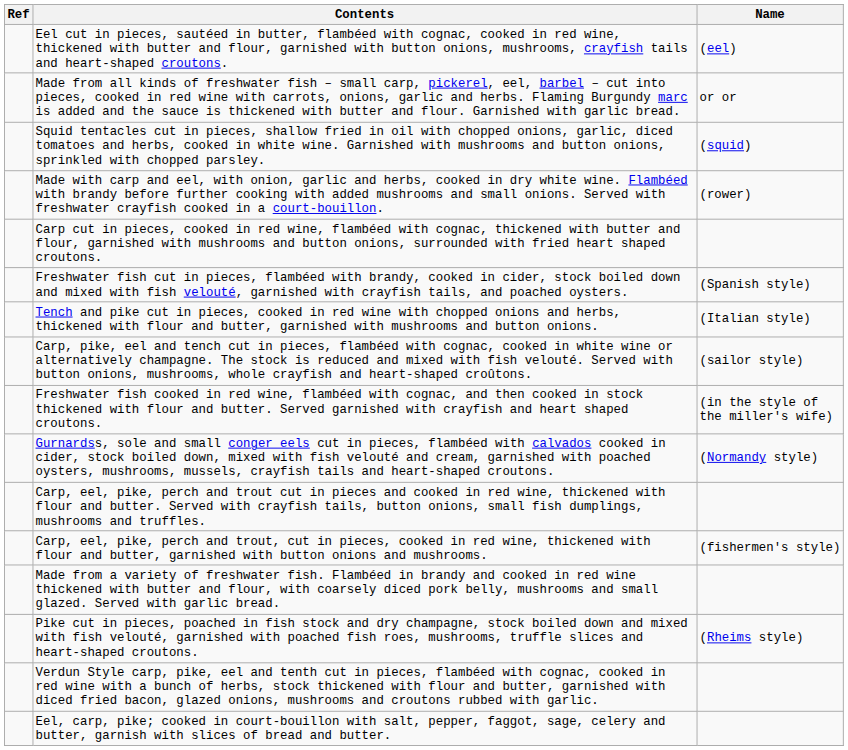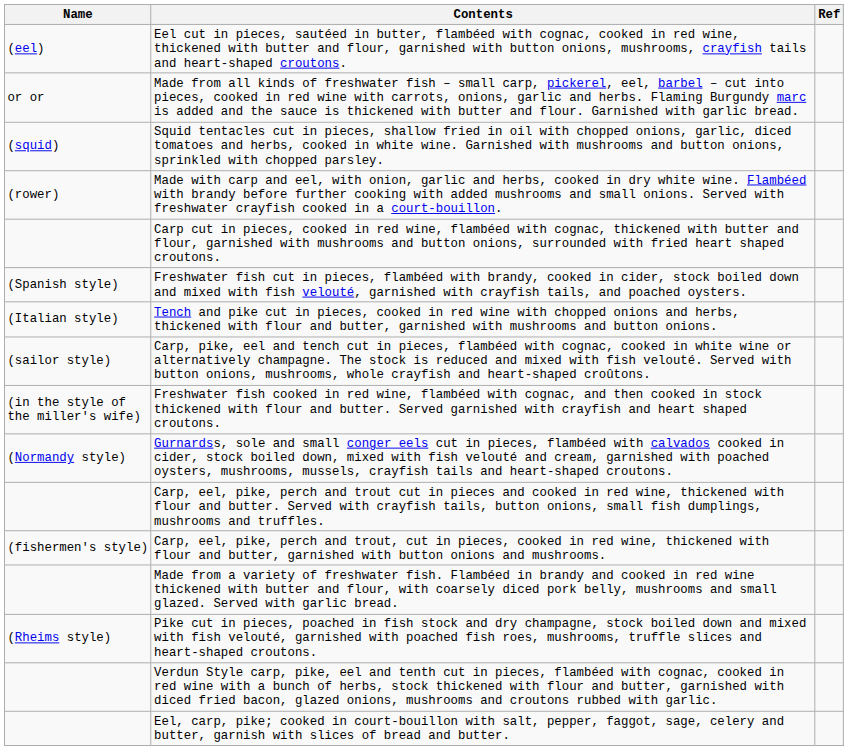columns swapped: (770, 15) <-> (19, 15)
